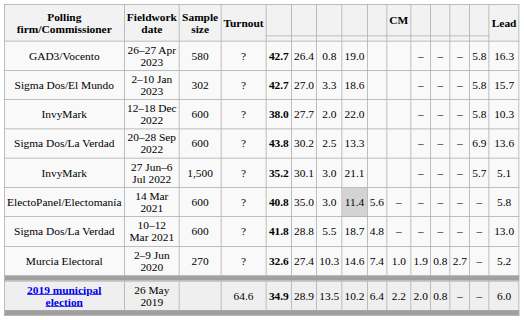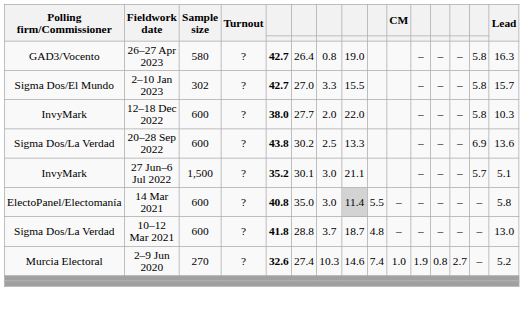(355, 85) 18.6 -> (355, 85) 15.5
(377, 202) 5.6 -> (377, 202) 5.5
(329, 231) 5.5 -> (329, 231) 3.7
- row: (64, 295)
